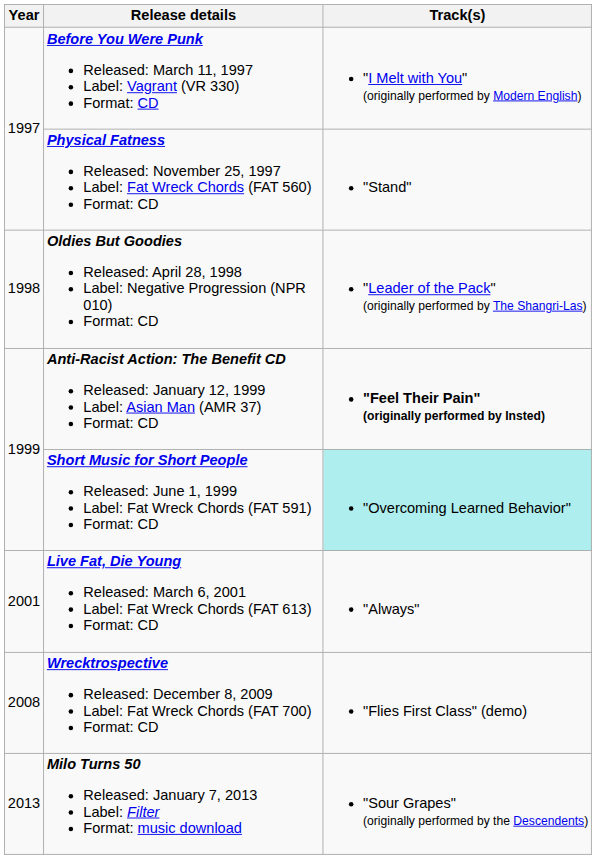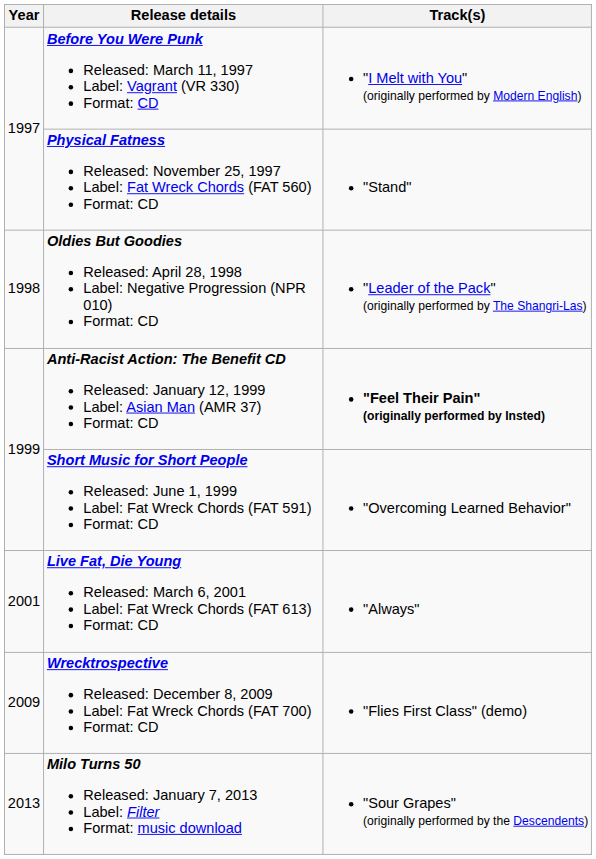(457, 508) paleturquoise background -> (457, 508) no background
(24, 702) 2008 -> (24, 702) 2009
